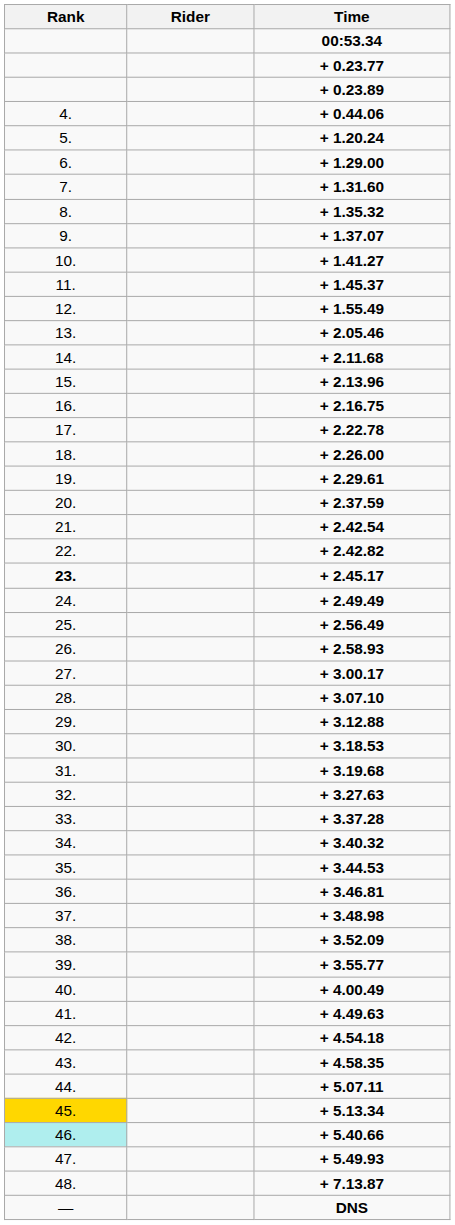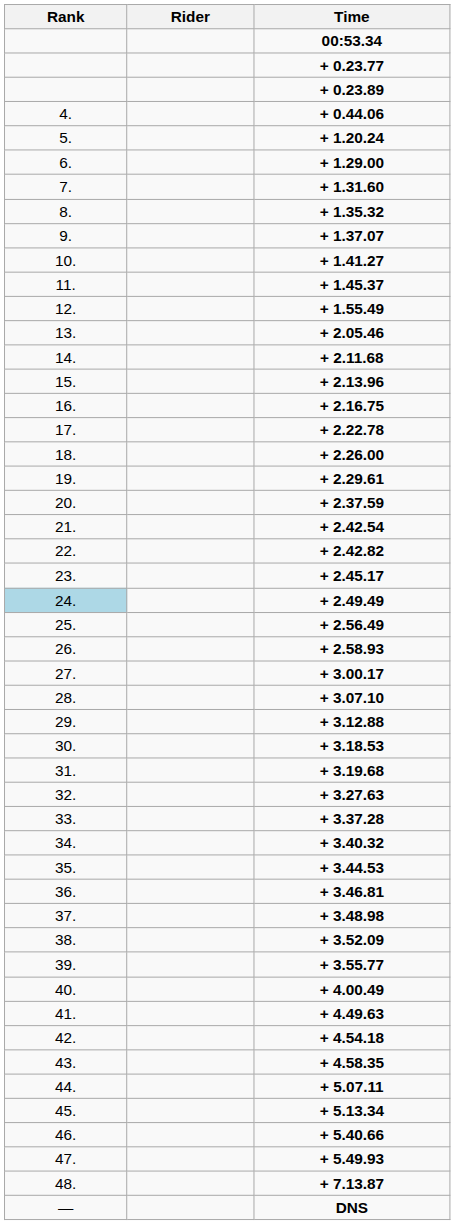(66, 576) bold -> (66, 576) normal
(66, 600) no background -> (66, 600) lightblue background
(66, 1110) gold background -> (66, 1110) no background
(66, 1135) paleturquoise background -> (66, 1135) no background
